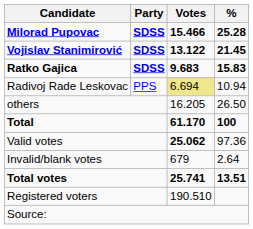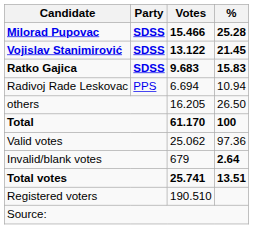(184, 86) khaki background -> (184, 86) no background
(188, 141) bold -> (188, 141) normal
(228, 159) normal -> (228, 159) bold
